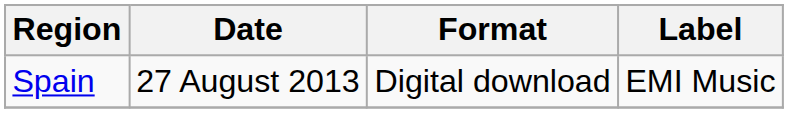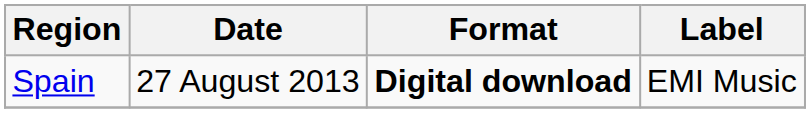(493, 81) normal -> (503, 81) bold
